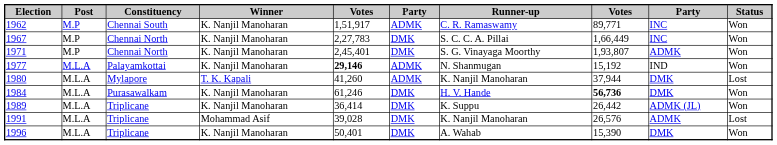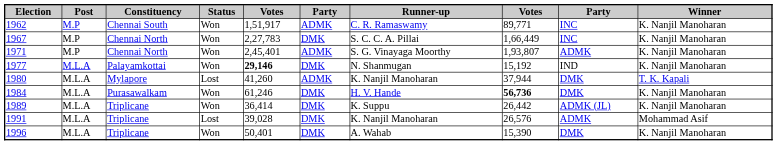columns swapped: (266, 11) <-> (750, 11)
(403, 52) DMK -> (317, 52) ADMK
(406, 65) ADMK -> (313, 65) DMK
